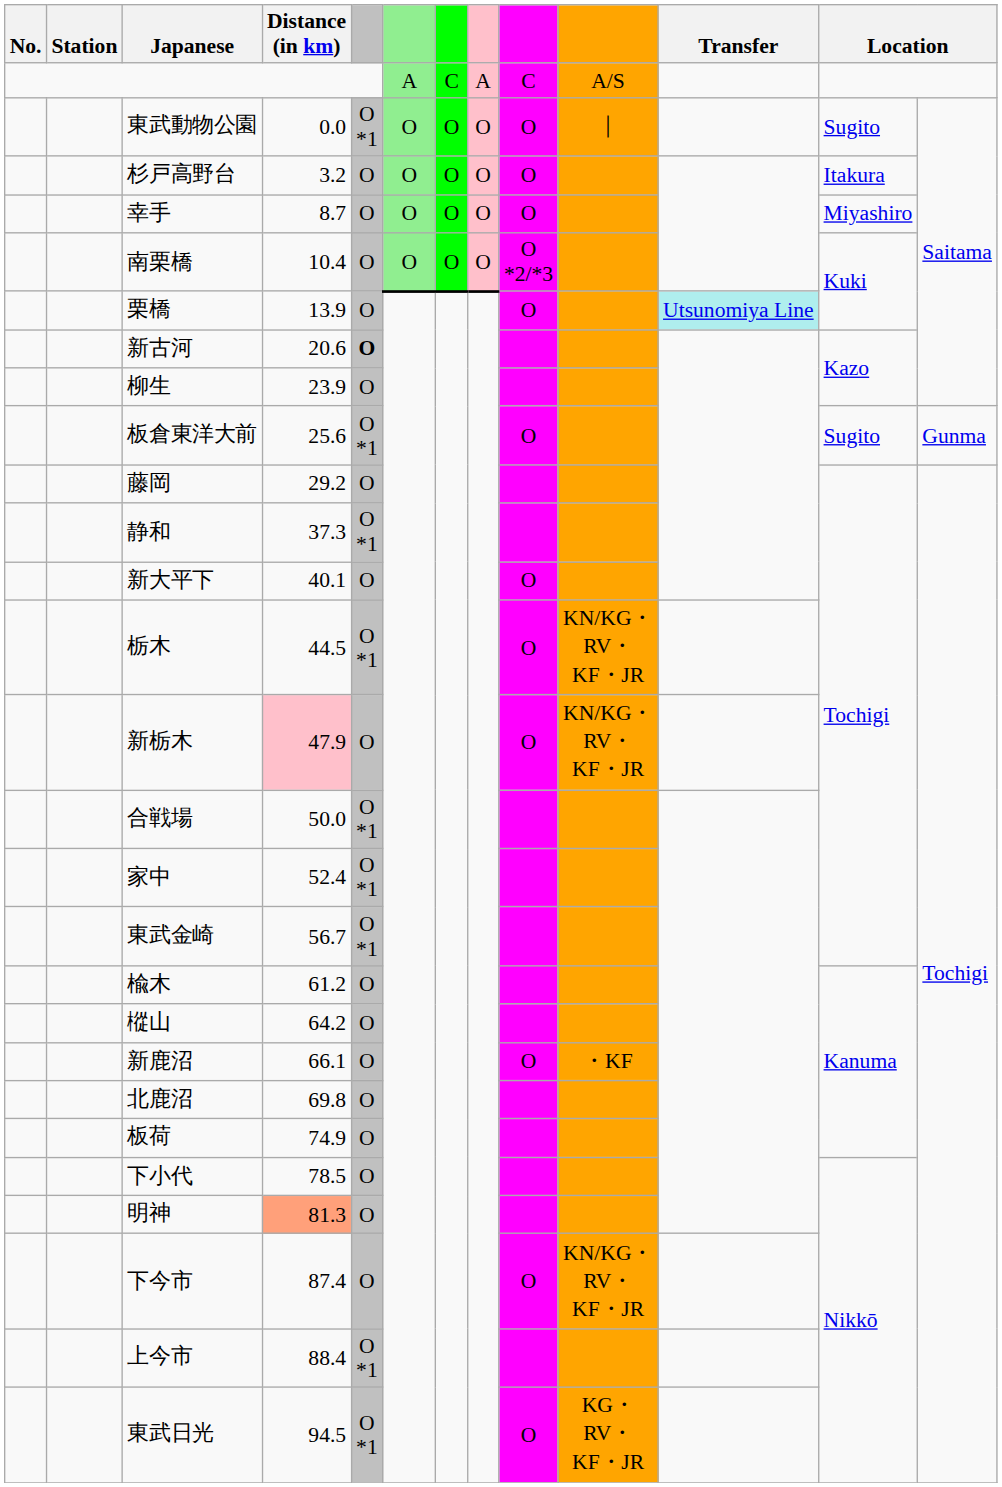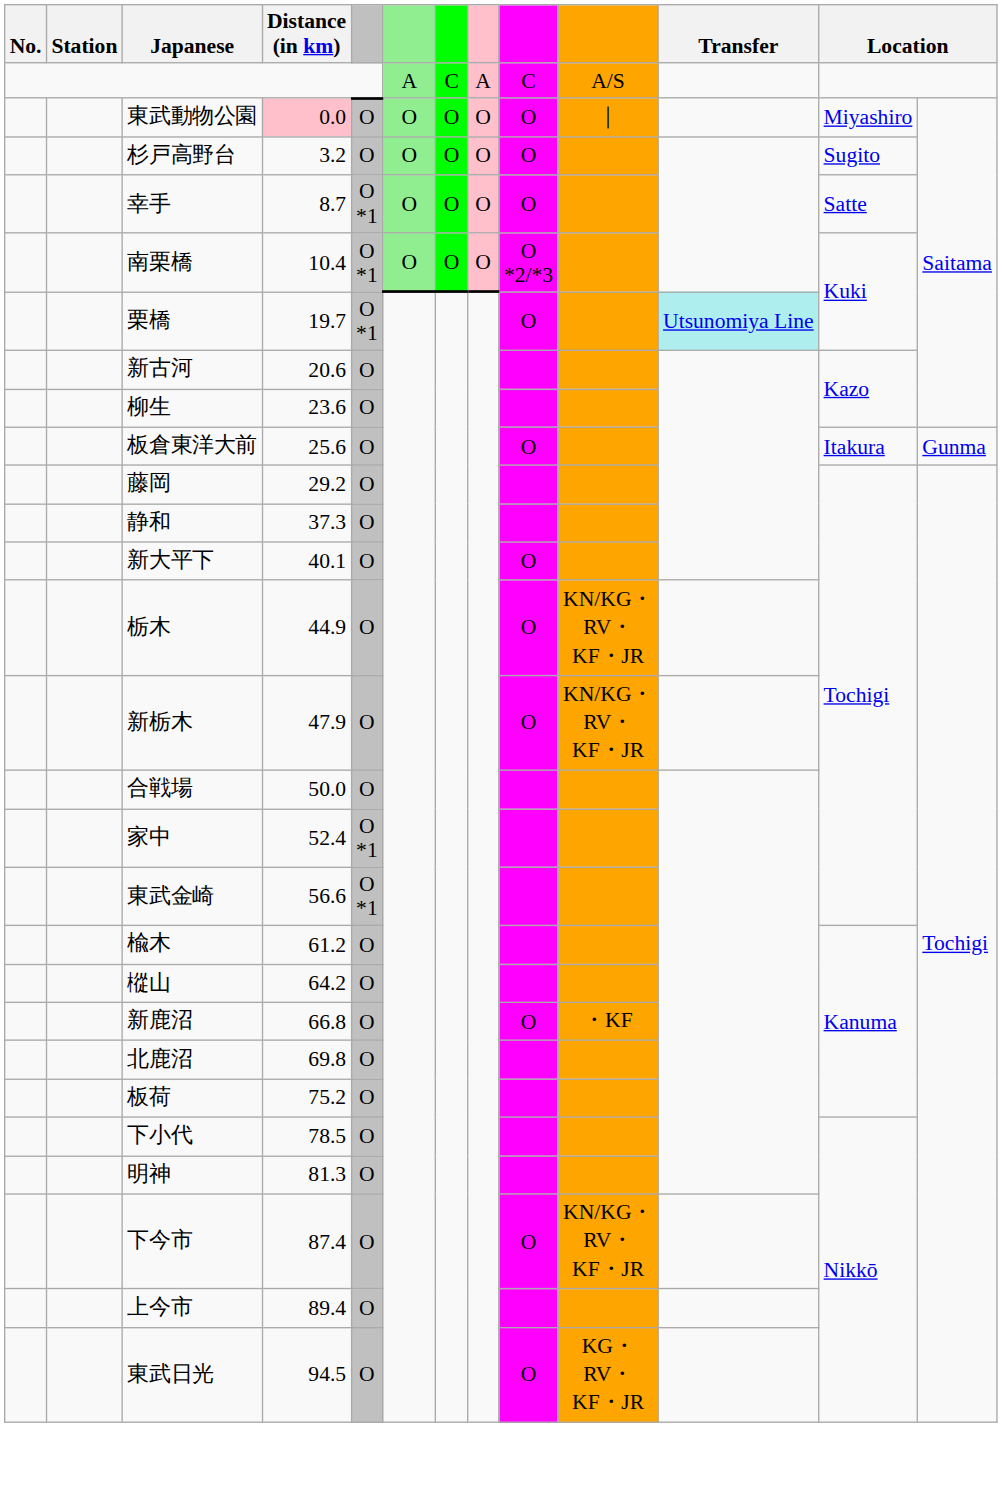(333, 126) no background -> (333, 117) pink background
(367, 126) O *1 -> (367, 117) O
(852, 126) Sugito -> (868, 117) Miyashiro
(854, 175) Itakura -> (852, 155) Sugito
(367, 213) O -> (367, 203) O *1
(868, 213) Miyashiro -> (845, 203) Satte
(367, 261) O -> (367, 262) O *1
(327, 310) 13.9 -> (327, 320) 19.7
(367, 310) O -> (367, 320) O *1
(367, 348) bold -> (367, 369) normal
(327, 386) 23.9 -> (327, 407) 23.6
(367, 435) O *1 -> (367, 446) O
(852, 435) Sugito -> (854, 446) Itakura
(367, 532) O *1 -> (367, 522) O
(327, 647) 44.5 -> (327, 627) 44.9
(367, 647) O *1 -> (367, 627) O
(327, 742) pink background -> (327, 722) no background
(367, 818) O *1 -> (367, 789) O
(327, 936) 56.7 -> (327, 896) 56.6
(327, 1061) 66.1 -> (327, 1021) 66.8
(327, 1137) 74.9 -> (327, 1097) 75.2
(327, 1214) lightsalmon background -> (327, 1174) no background
(327, 1357) 88.4 -> (327, 1307) 89.4
(367, 1357) O *1 -> (367, 1307) O
(367, 1434) O *1 -> (367, 1374) O
